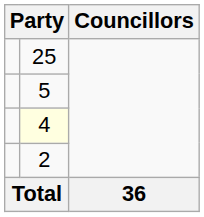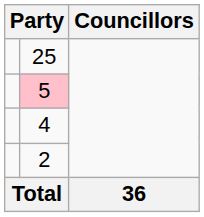(44, 90) no background -> (44, 90) pink background
(44, 125) lightyellow background -> (44, 125) no background
